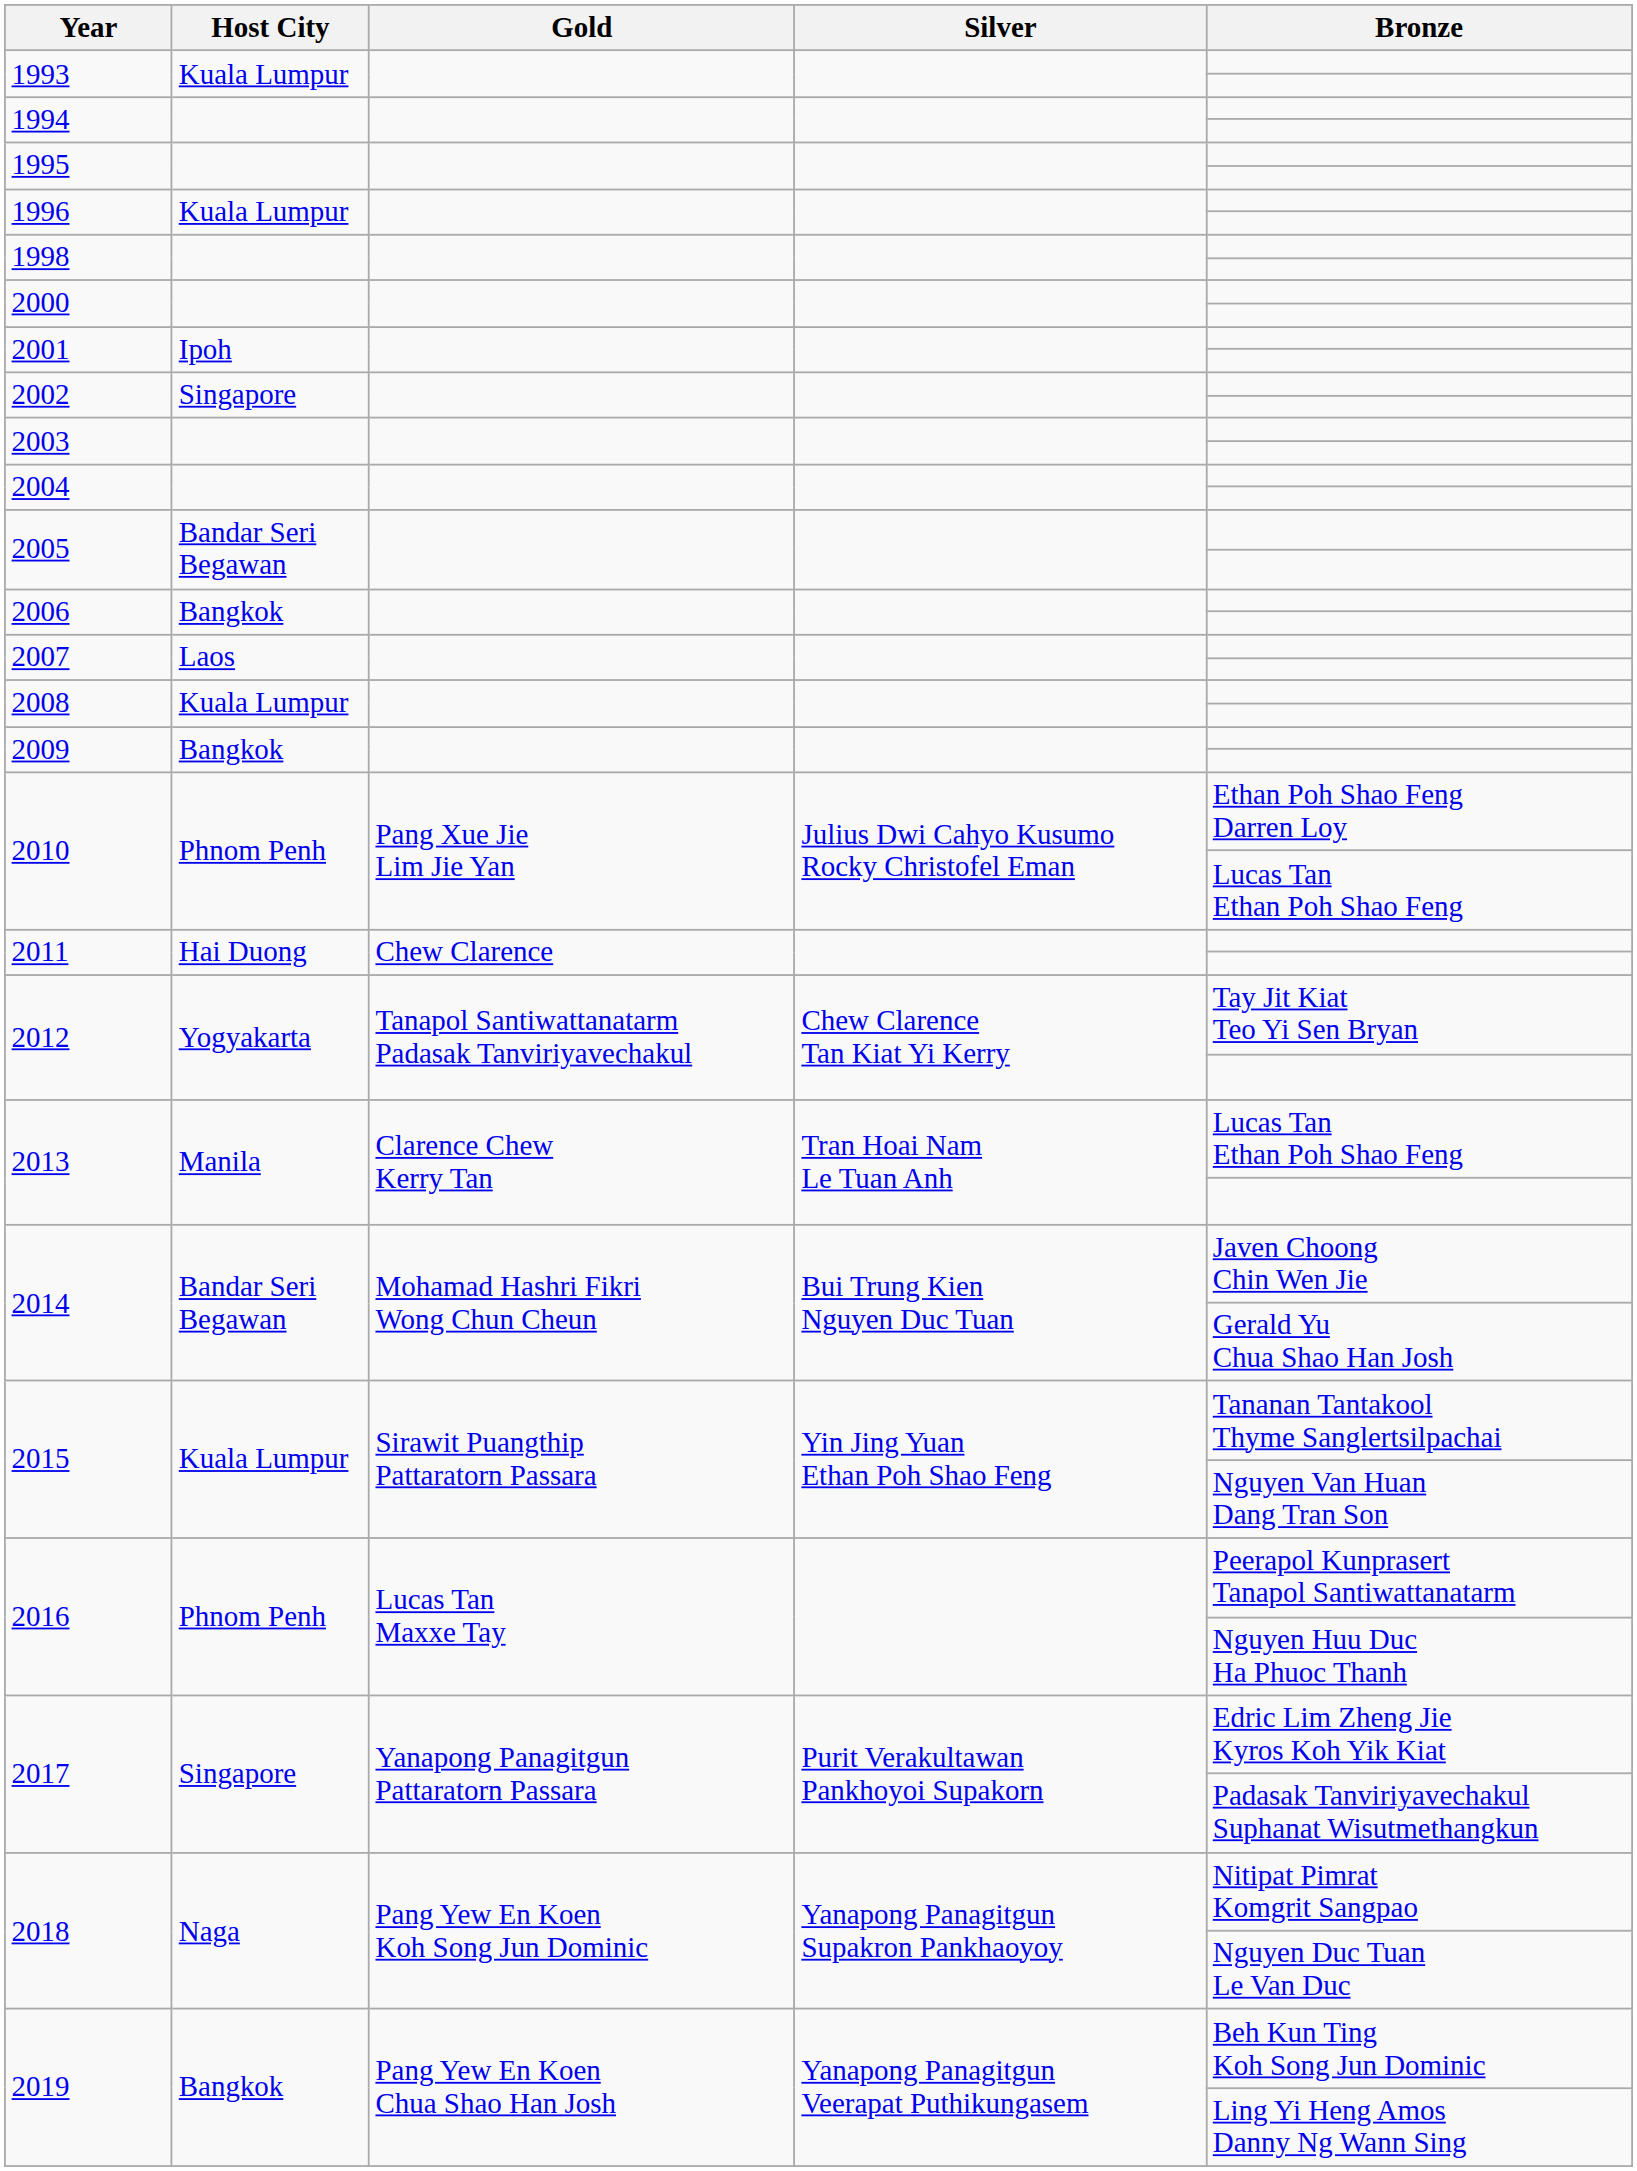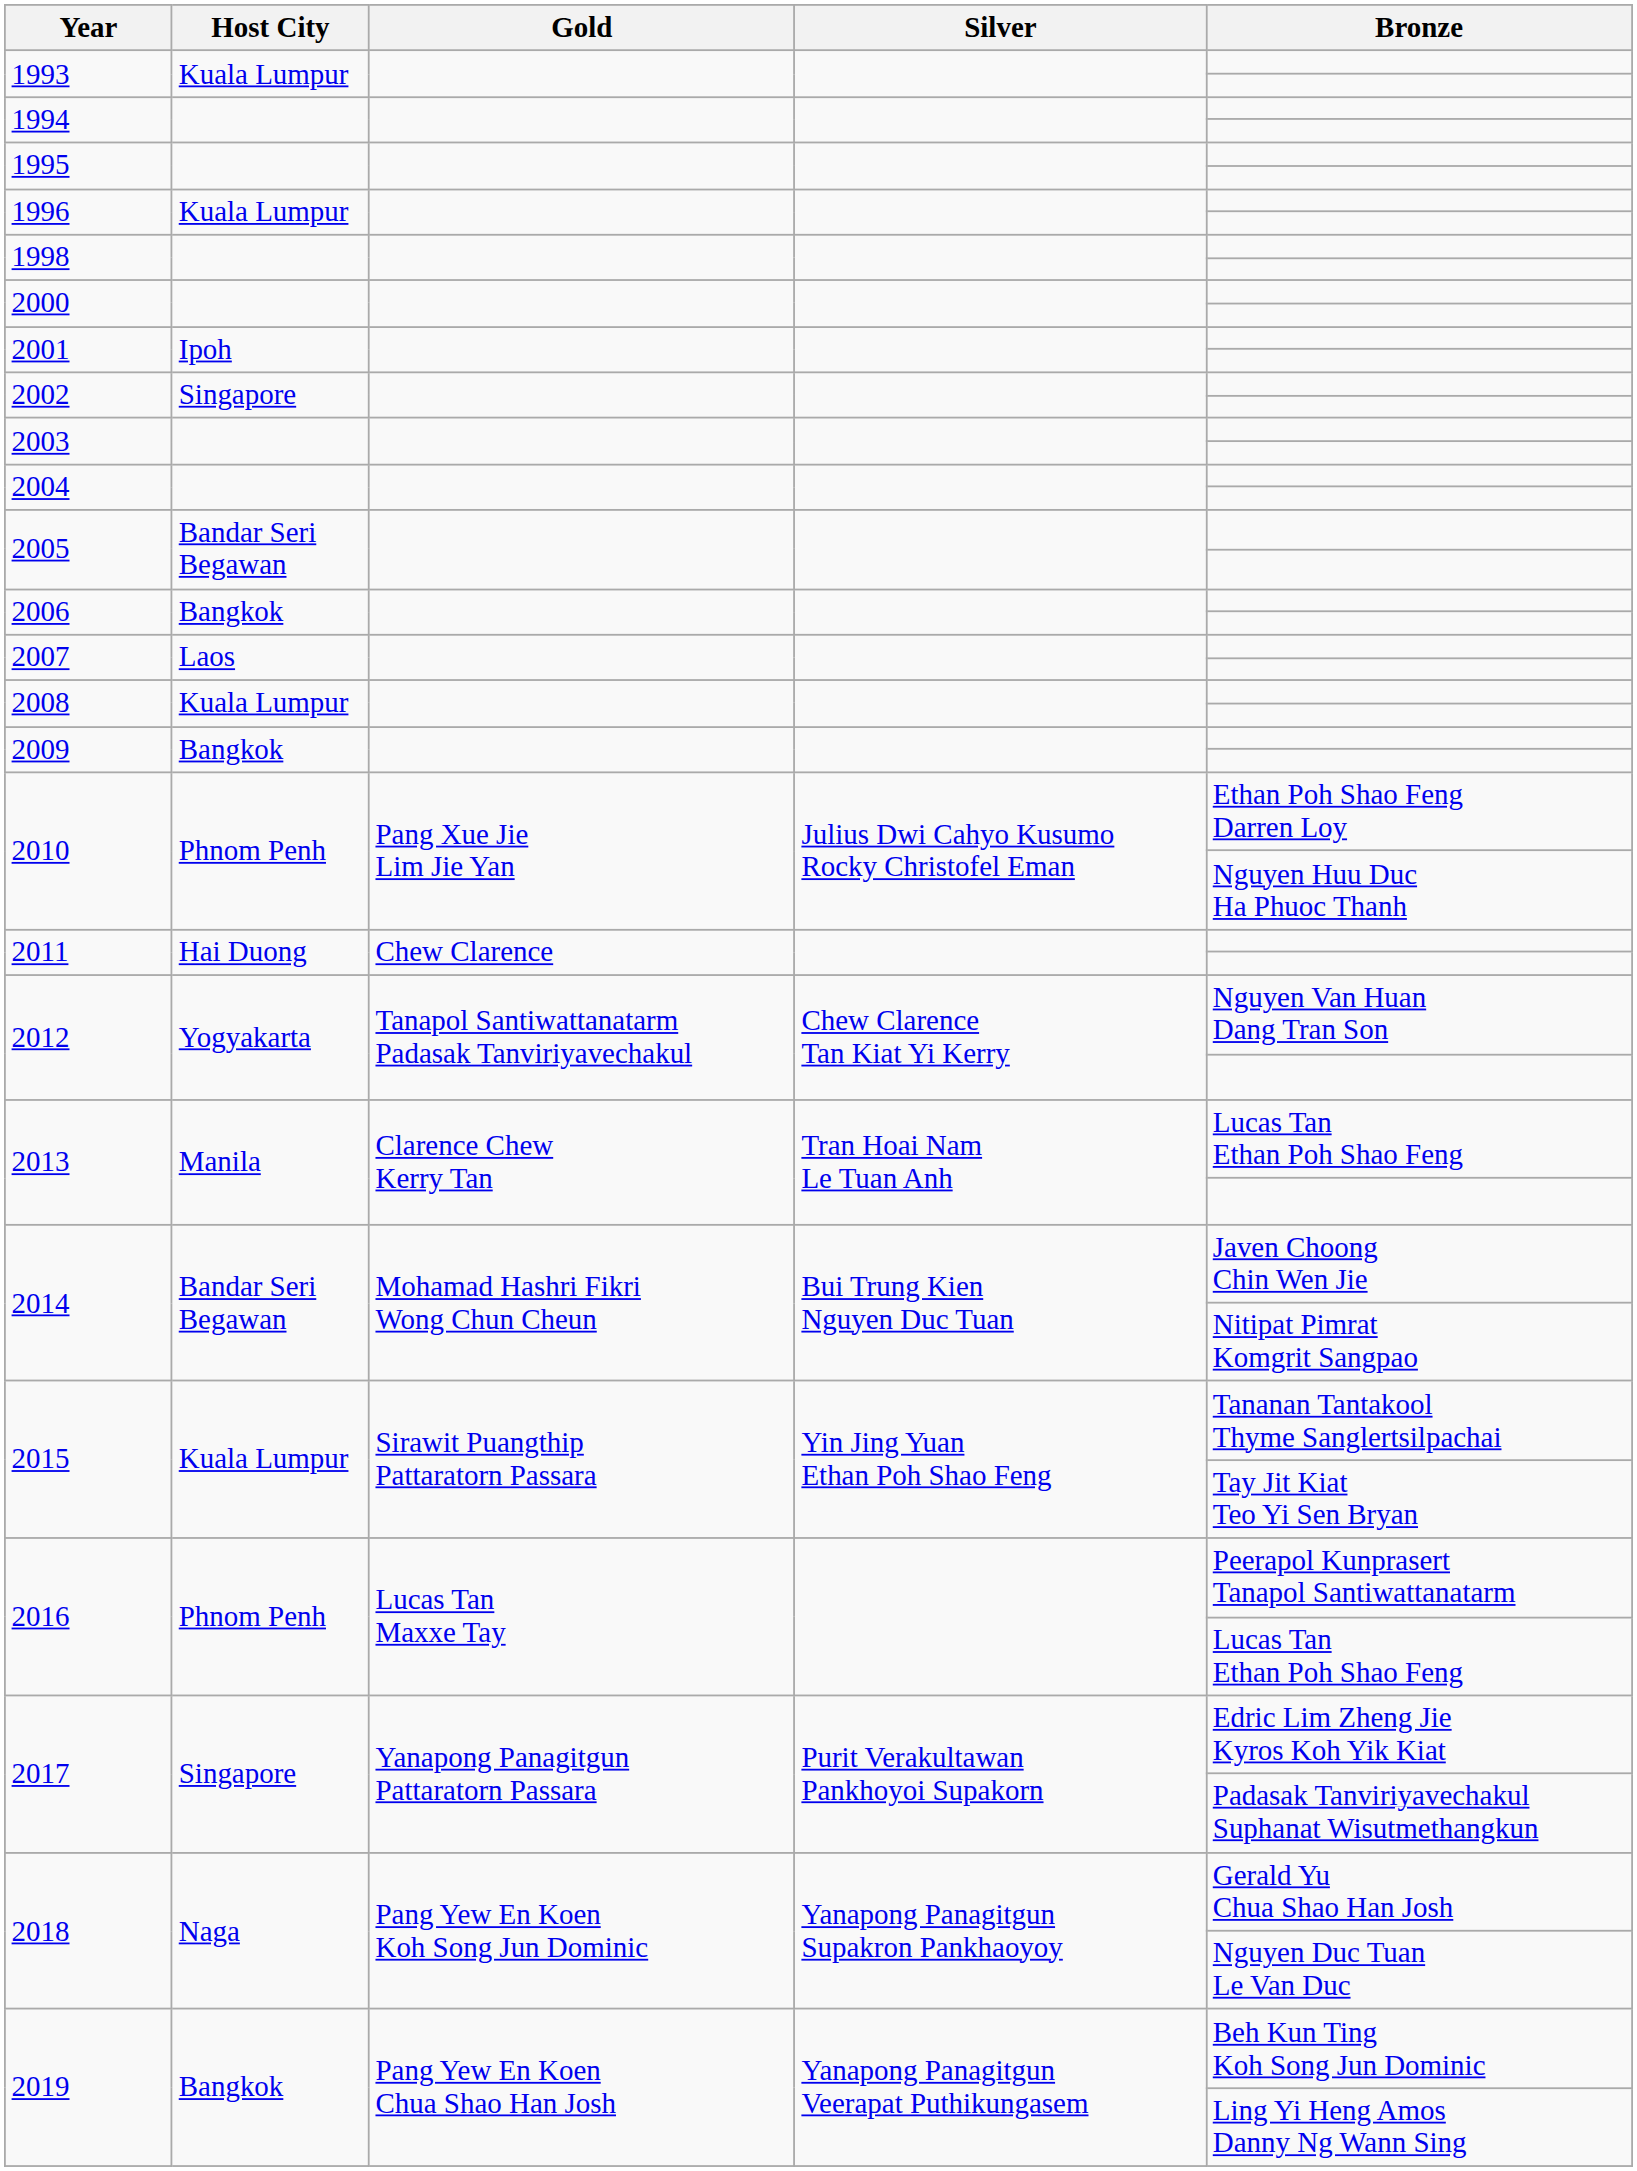(1338, 889) Lucas Tan Ethan Poh Shao Feng -> (1315, 889) Nguyen Huu Duc Ha Phuoc Thanh
(1315, 1014) Tay Jit Kiat Teo Yi Sen Bryan -> (1319, 1014) Nguyen Van Huan Dang Tran Son
(1333, 1341) Gerald Yu Chua Shao Han Josh -> (1315, 1341) Nitipat Pimrat Komgrit Sangpao
(1319, 1498) Nguyen Van Huan Dang Tran Son -> (1315, 1498) Tay Jit Kiat Teo Yi Sen Bryan
(1315, 1655) Nguyen Huu Duc Ha Phuoc Thanh -> (1338, 1655) Lucas Tan Ethan Poh Shao Feng
(1315, 1891) Nitipat Pimrat Komgrit Sangpao -> (1333, 1891) Gerald Yu Chua Shao Han Josh
